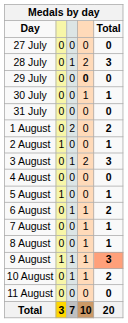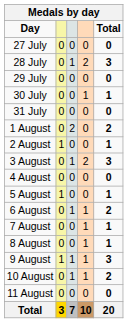(86, 78) bold -> (86, 78) normal
(109, 260) lightsalmon background -> (109, 260) no background
